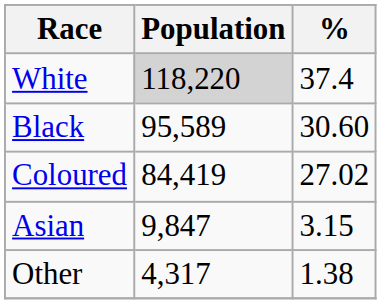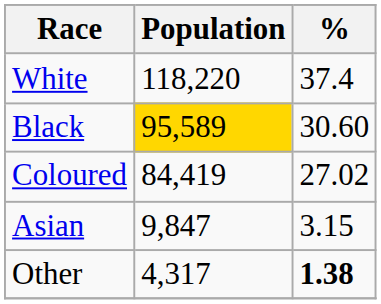(191, 77) lightgrey background -> (191, 77) no background
(184, 126) no background -> (184, 126) gold background
(327, 273) normal -> (327, 273) bold
